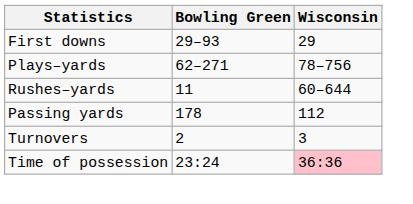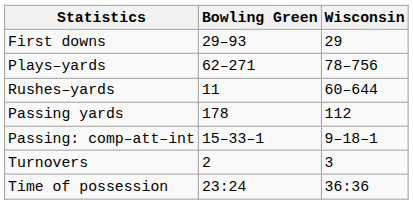+ row: (101, 138)
(320, 162) pink background -> (347, 187) no background
